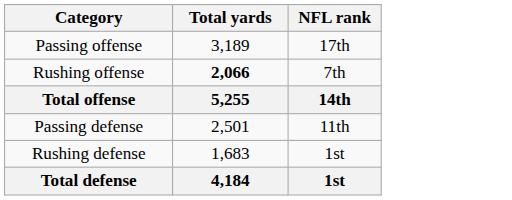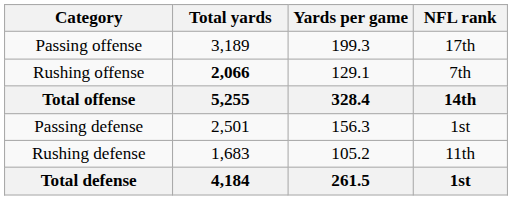+ column: (351, 18)
(335, 126) 11th -> (460, 126) 1st
(335, 153) 1st -> (460, 153) 11th
